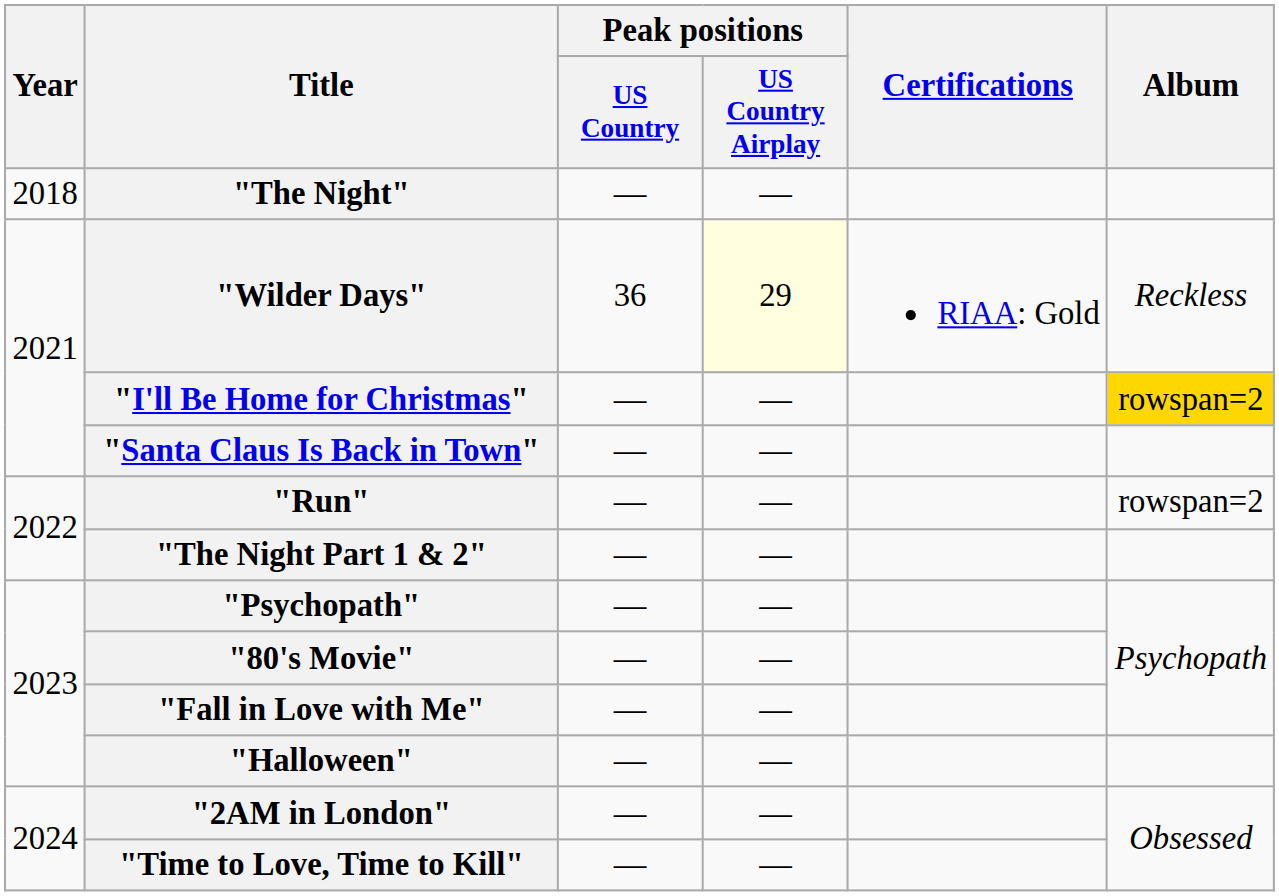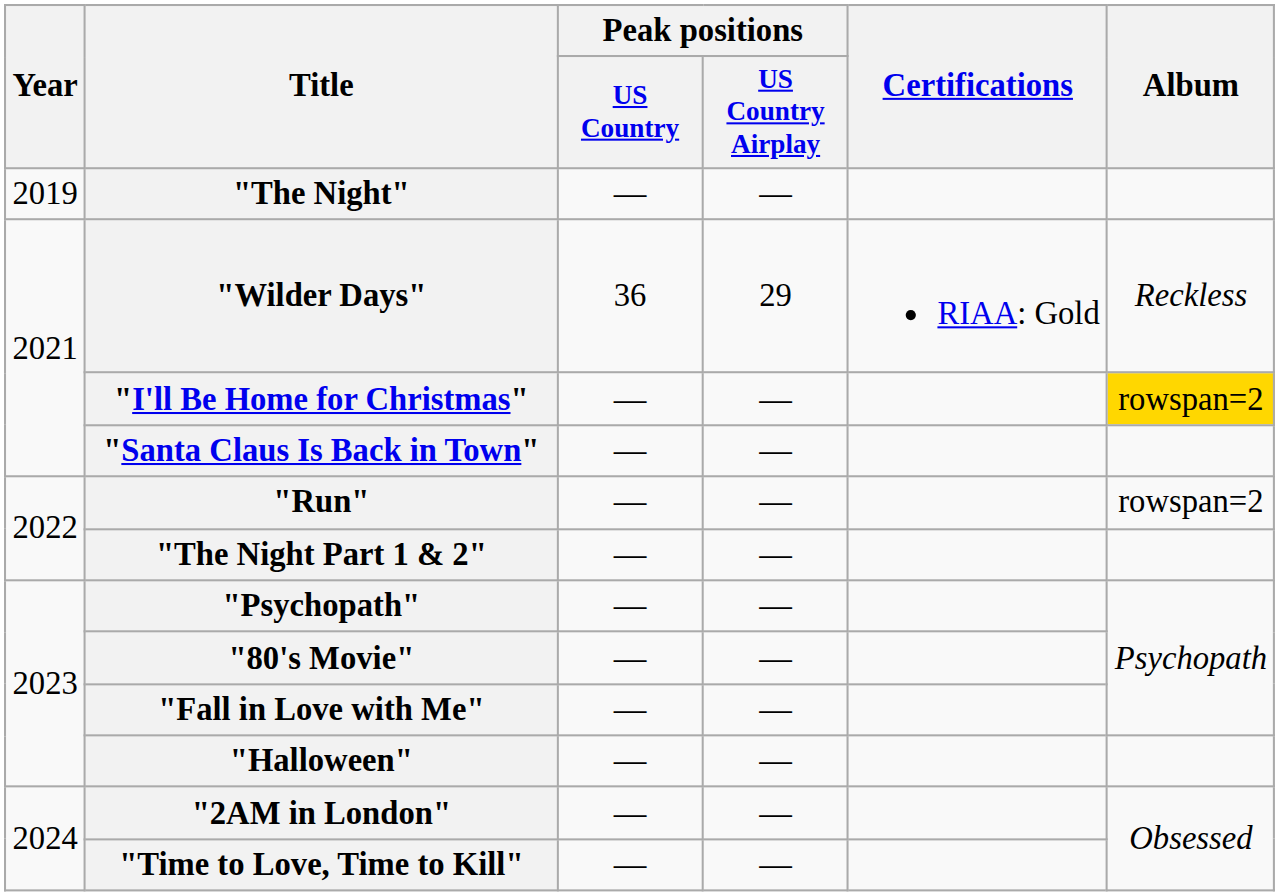(45, 192) 2018 -> (45, 192) 2019
(776, 295) lightyellow background -> (776, 295) no background
